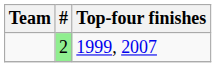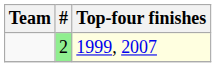(117, 47) no background -> (117, 47) lightyellow background
